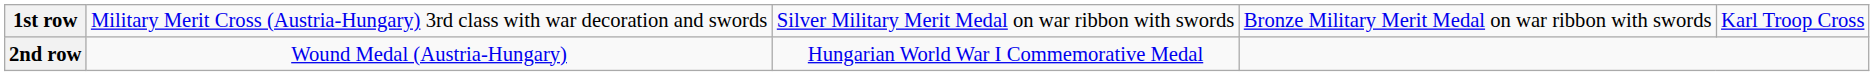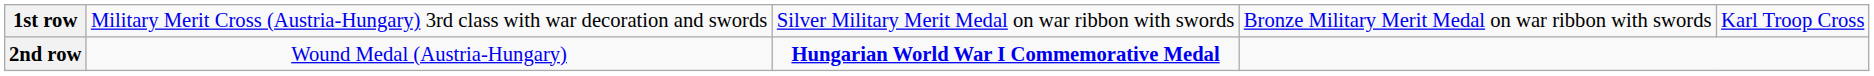(1006, 53) normal -> (1006, 53) bold
